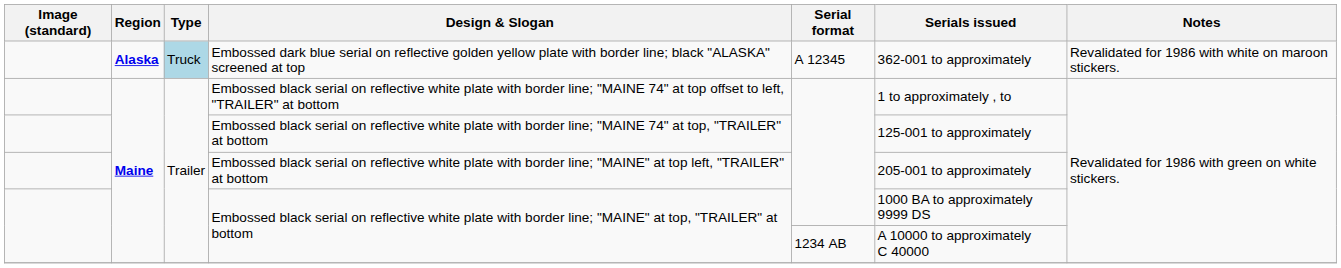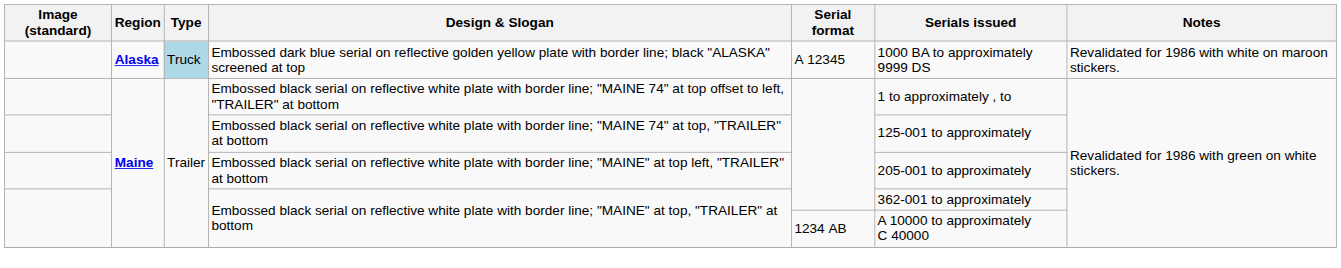(954, 59) 362-001 to approximately -> (955, 59) 1000 BA to approximately 9999 DS
(955, 207) 1000 BA to approximately 9999 DS -> (954, 199) 362-001 to approximately
